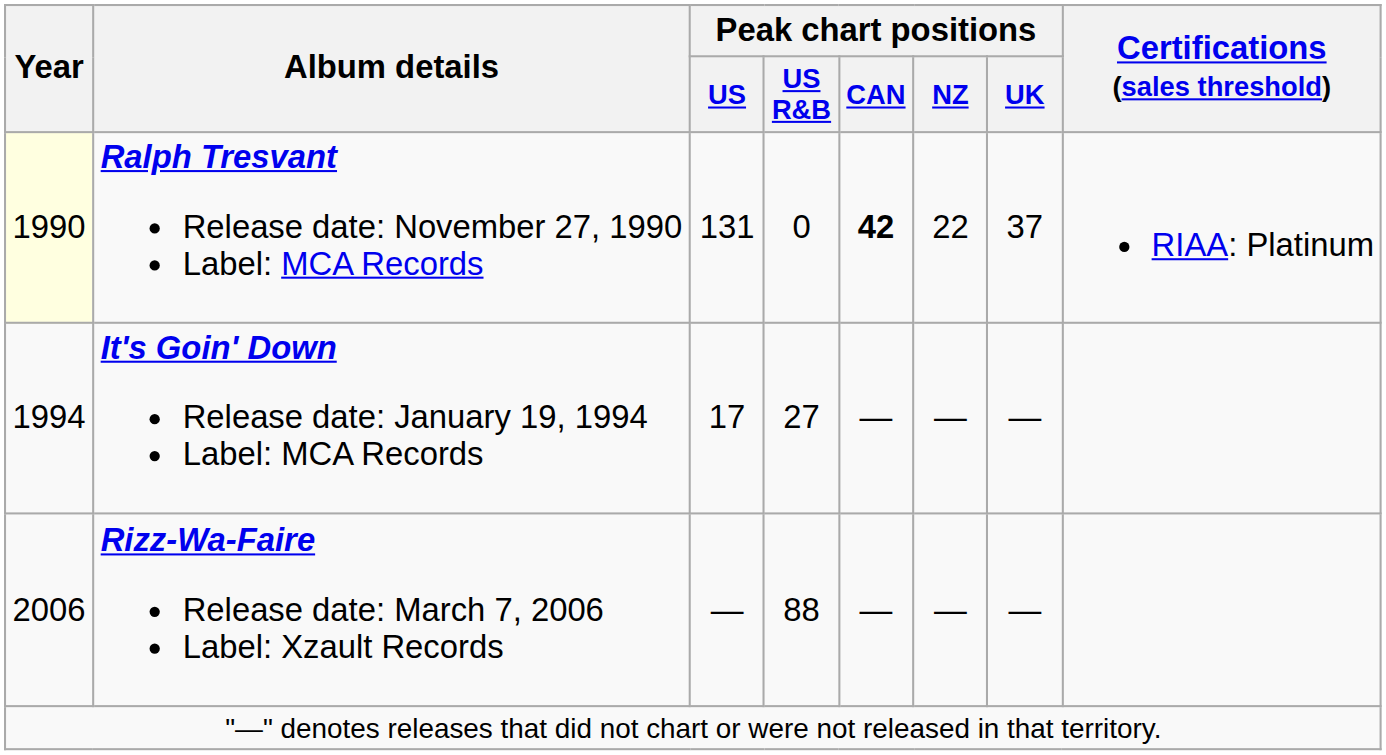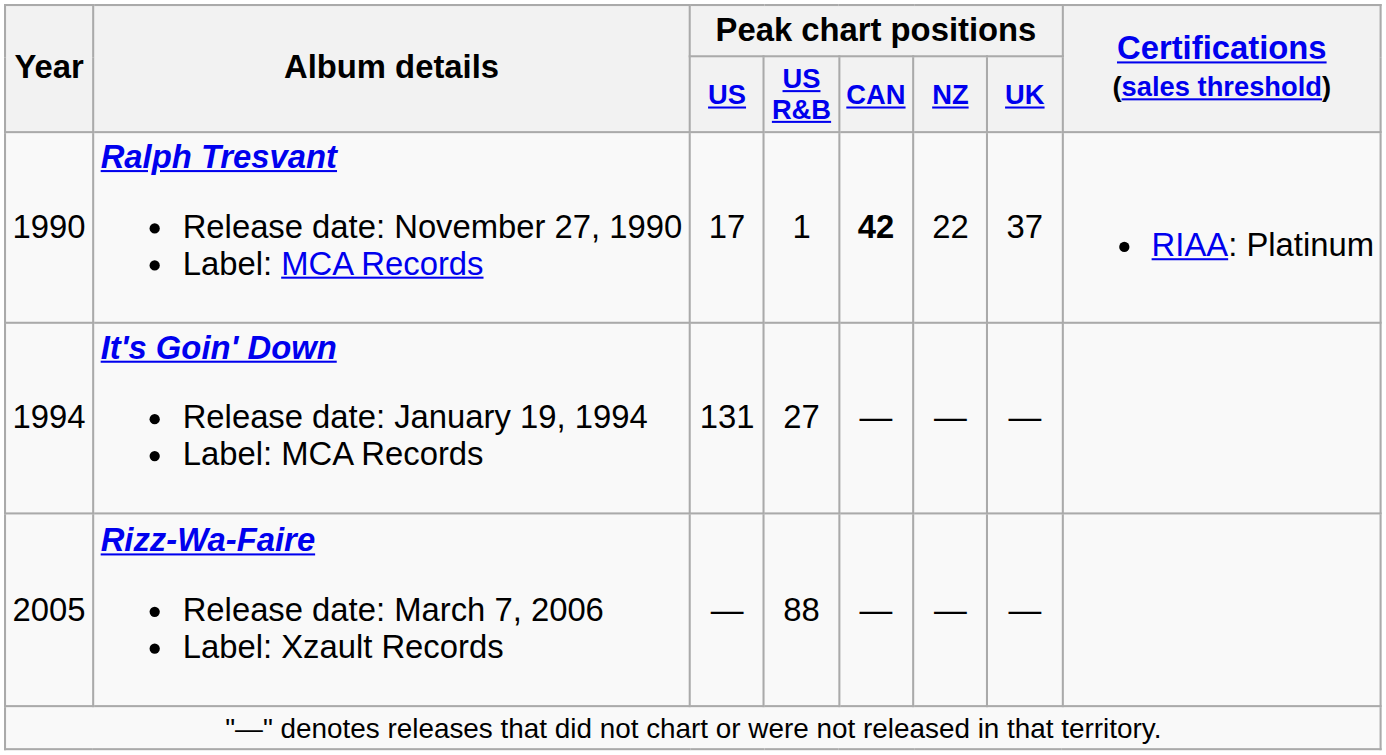(49, 226) lightyellow background -> (49, 226) no background
(727, 226) 131 -> (727, 226) 17
(802, 226) 0 -> (802, 226) 1
(727, 418) 17 -> (727, 418) 131
(49, 609) 2006 -> (49, 609) 2005
